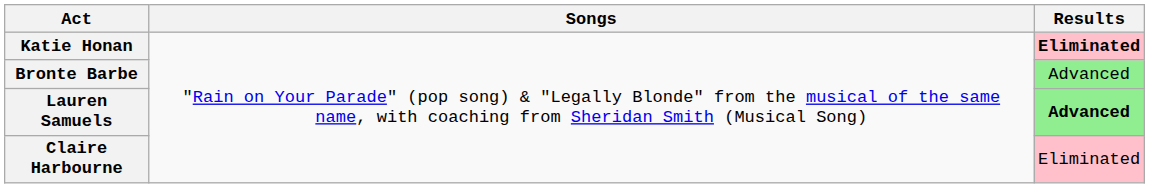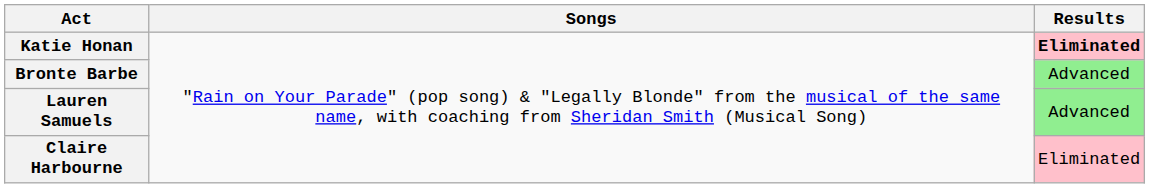(1089, 112) bold -> (1089, 112) normal
